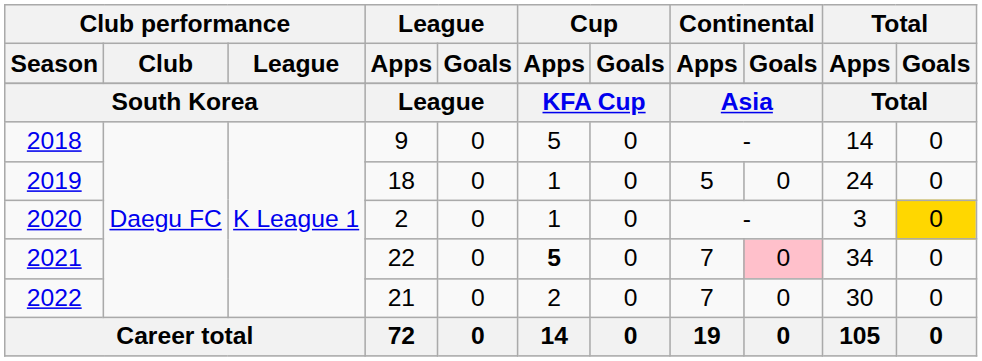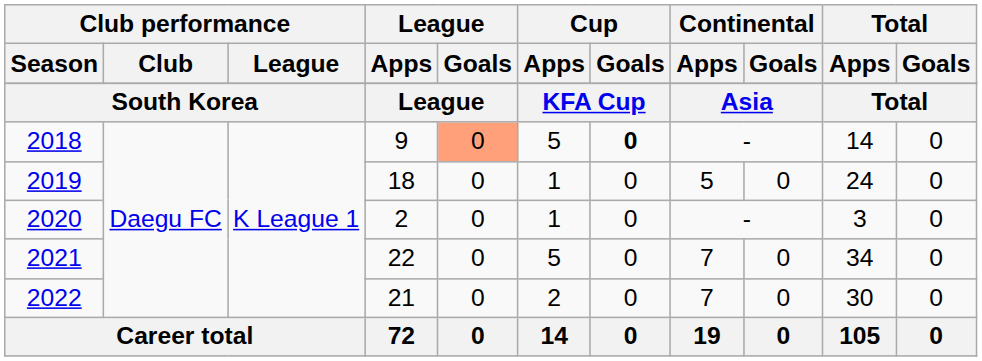(478, 141) no background -> (478, 141) lightsalmon background
(631, 141) normal -> (631, 141) bold
(936, 219) gold background -> (936, 219) no background
(554, 258) bold -> (554, 258) normal
(783, 258) pink background -> (783, 258) no background
